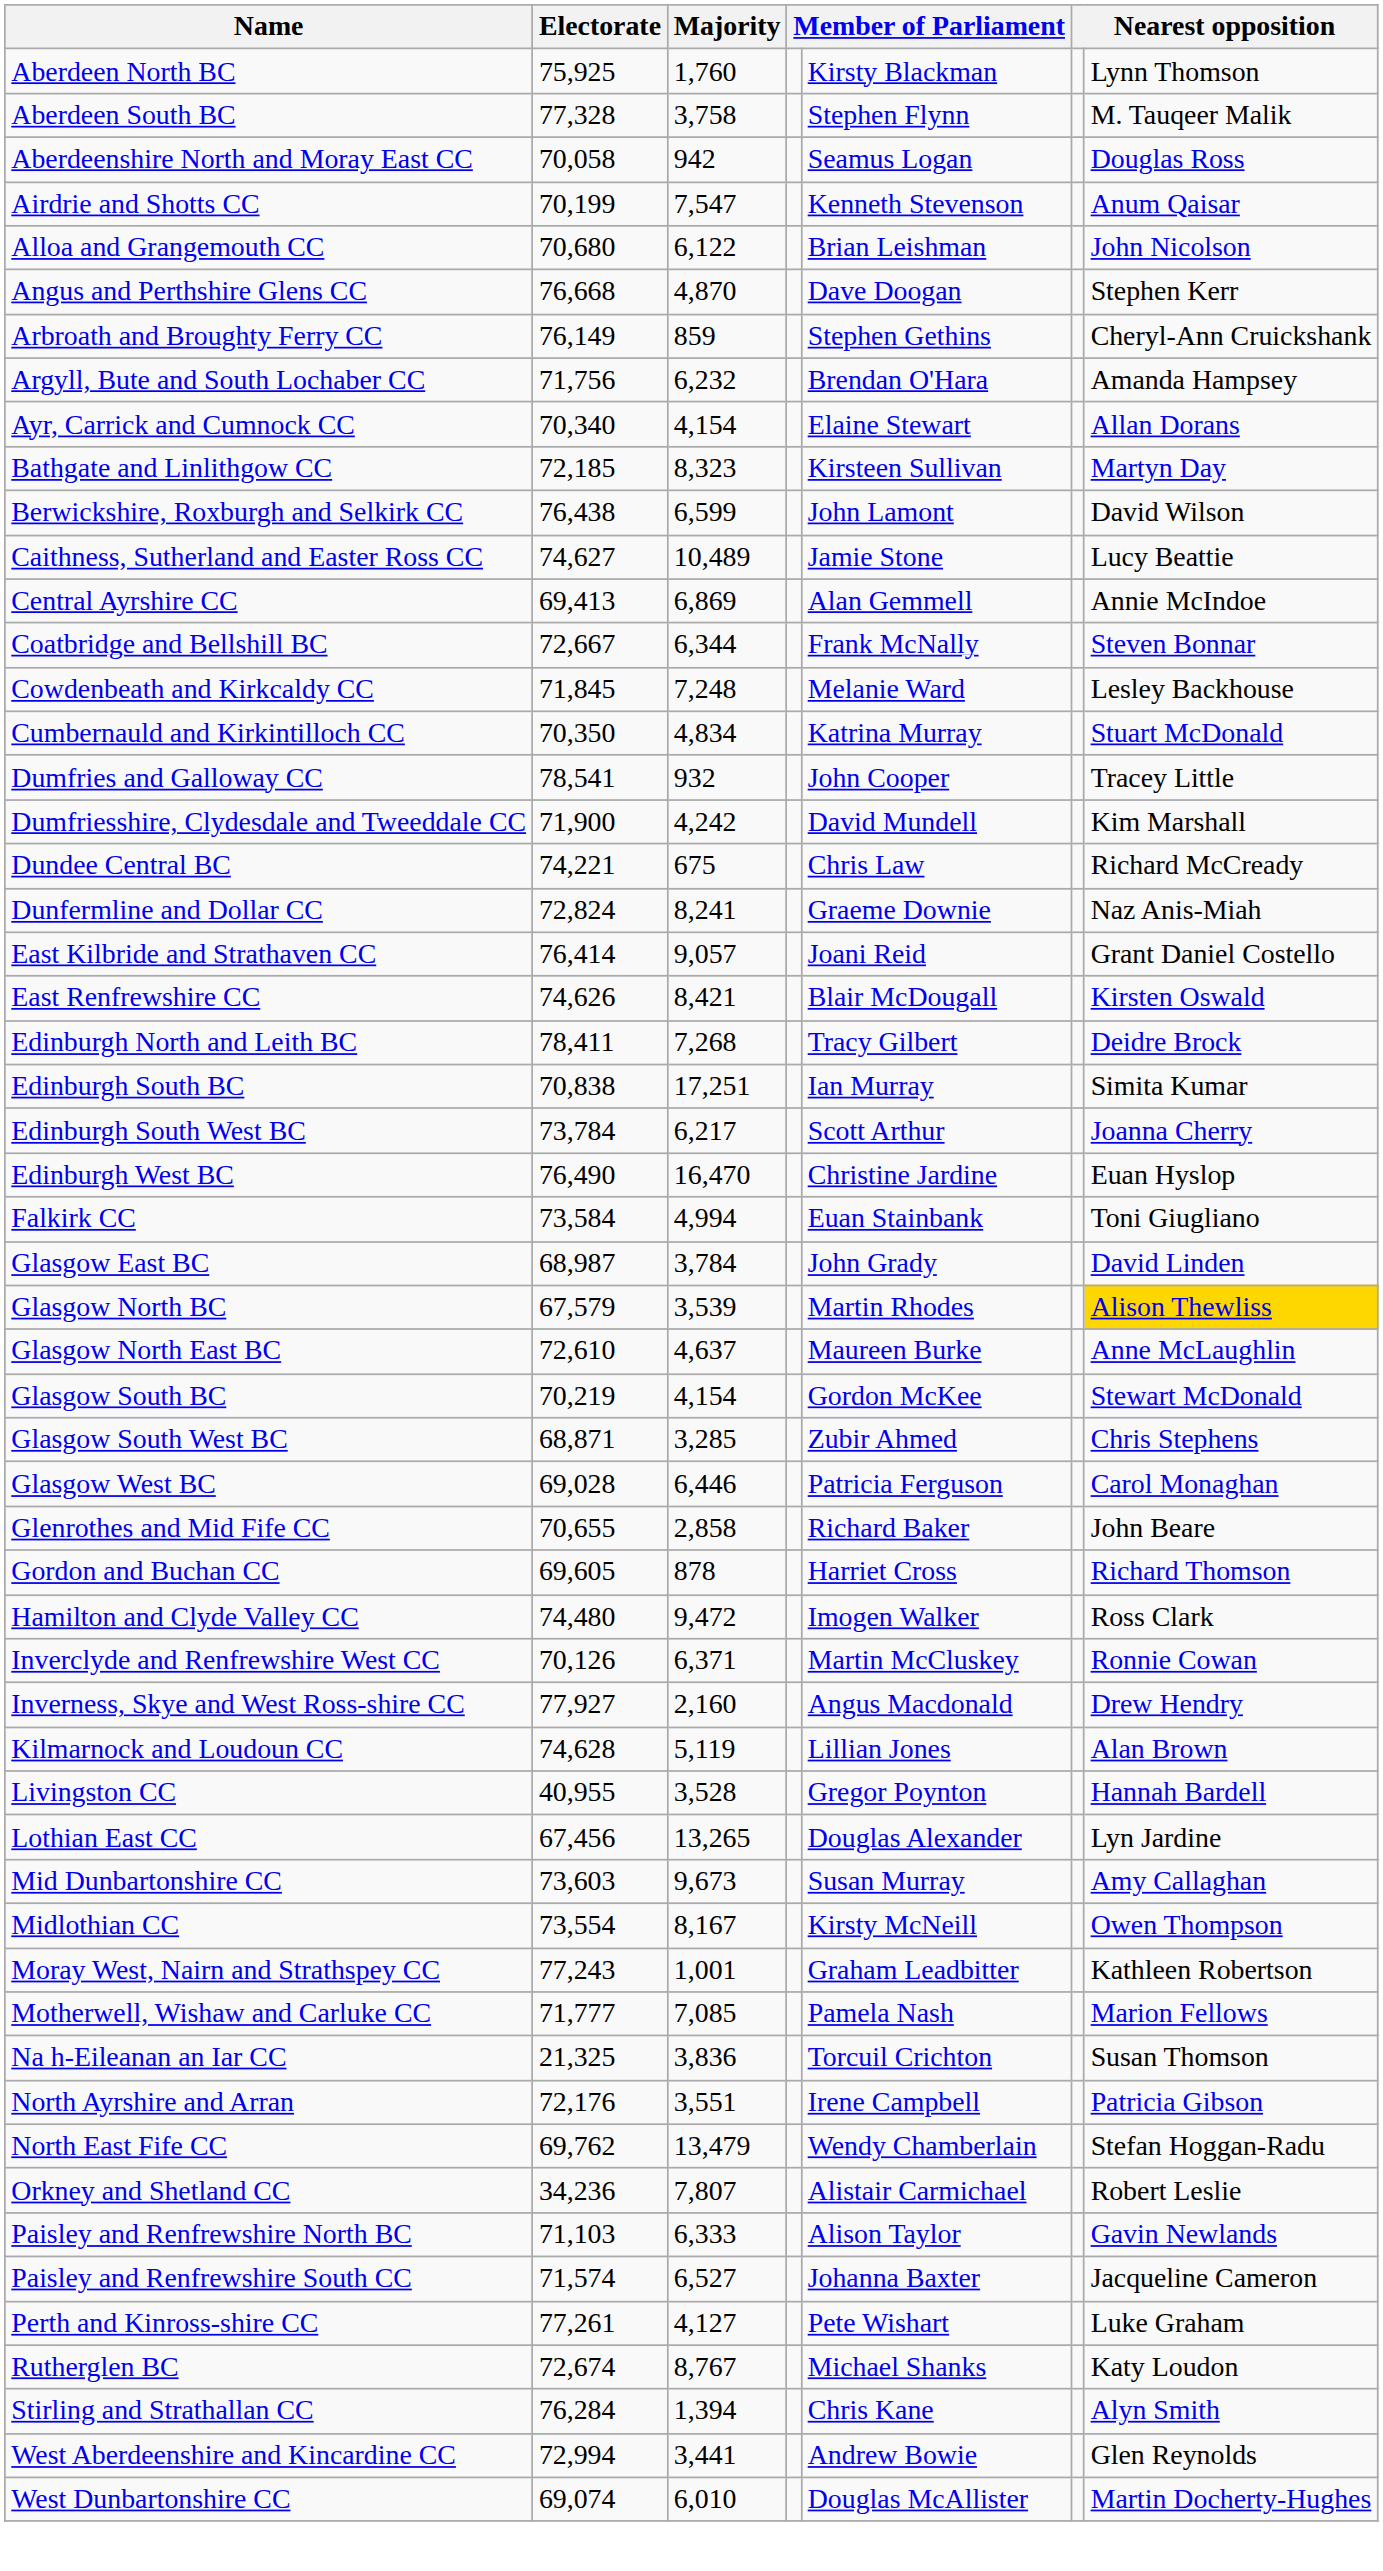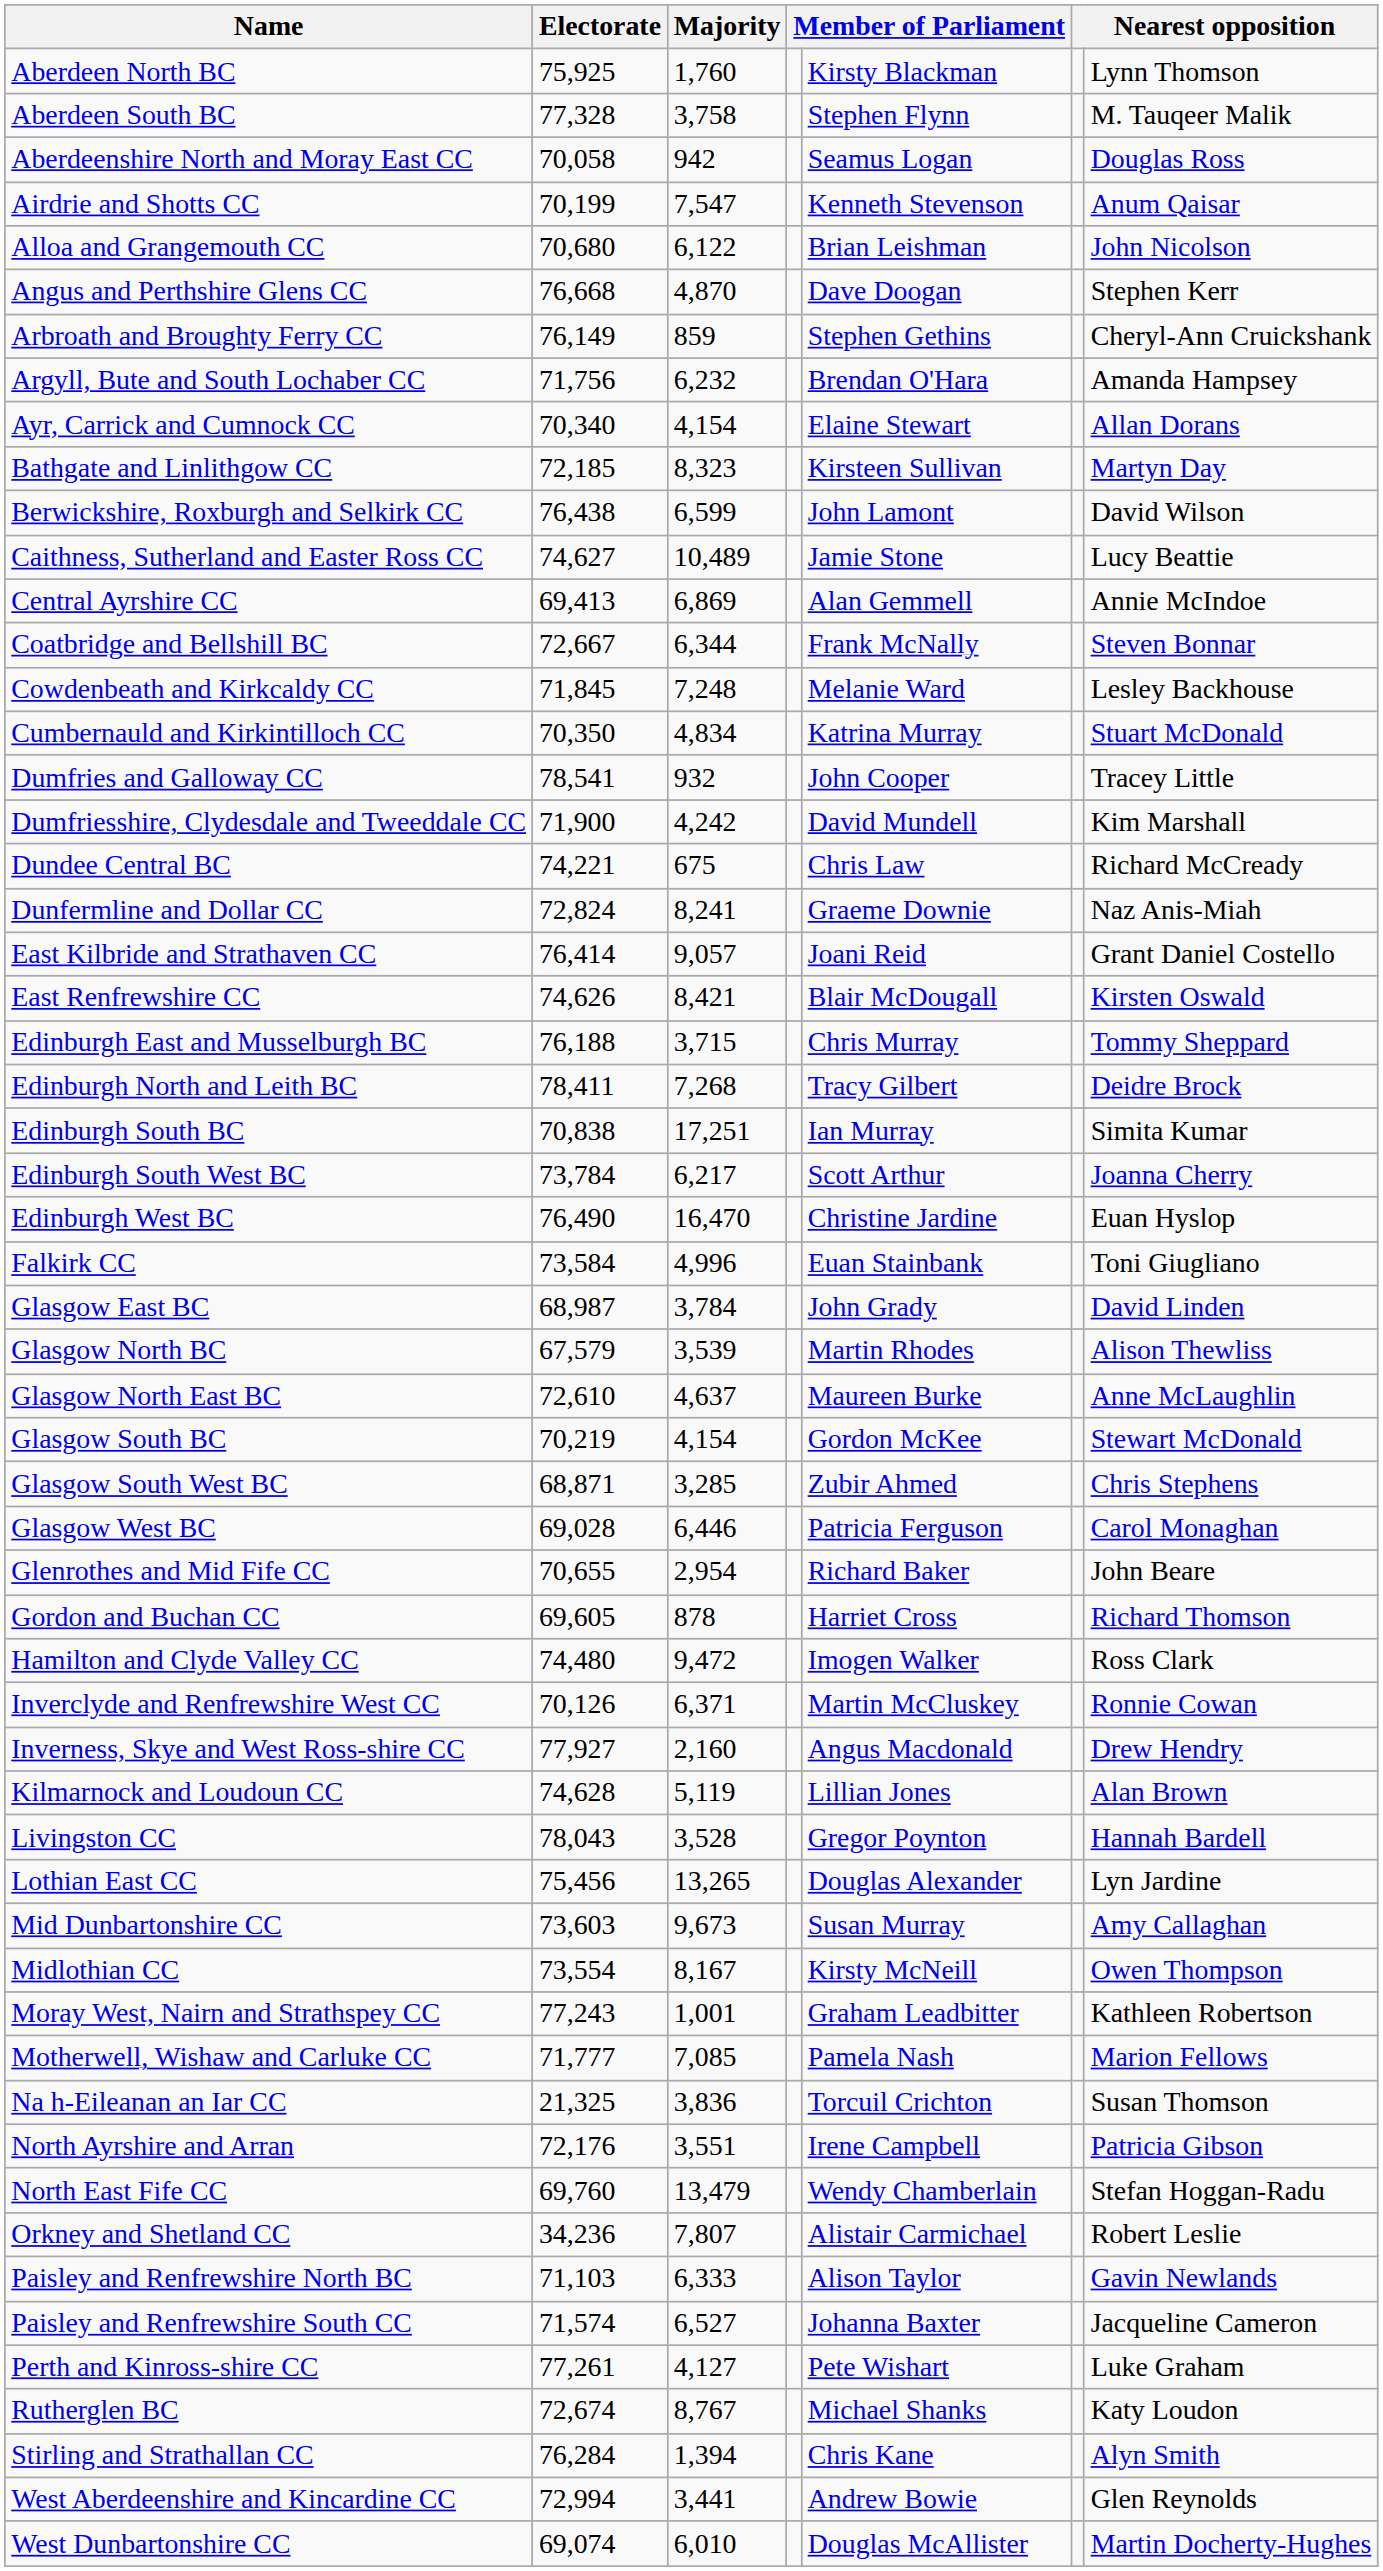+ row: (219, 1042)
(705, 1218) 4,994 -> (705, 1262) 4,996
(1181, 1306) gold background -> (1181, 1351) no background
(705, 1527) 2,858 -> (705, 1571) 2,954
(577, 1792) 40,955 -> (577, 1836) 78,043
(577, 1836) 67,456 -> (577, 1880) 75,456
(577, 2145) 69,762 -> (577, 2190) 69,760
